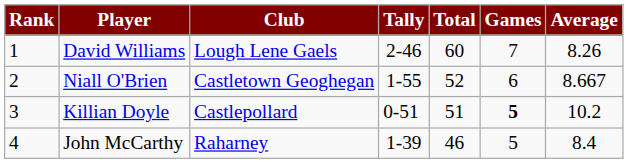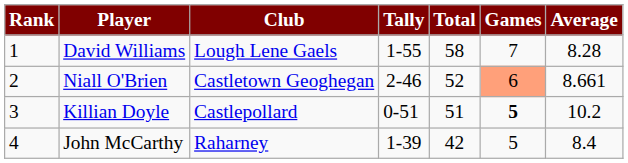(404, 50) 2-46 -> (404, 50) 1-55
(454, 50) 60 -> (454, 50) 58
(584, 50) 8.26 -> (584, 50) 8.28
(404, 81) 1-55 -> (404, 81) 2-46
(513, 81) no background -> (513, 81) lightsalmon background
(584, 81) 8.667 -> (584, 81) 8.661
(454, 142) 46 -> (454, 142) 42
